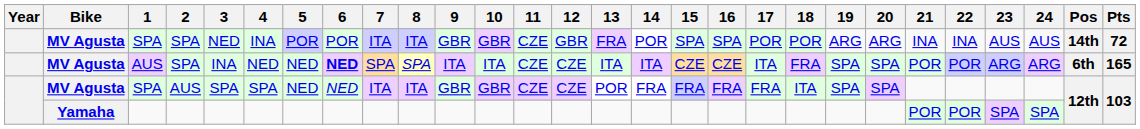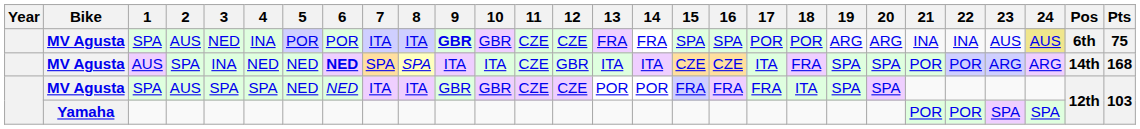(185, 41) SPA -> (185, 41) AUS
(454, 41) normal -> (455, 41) bold
(571, 41) GBR -> (572, 41) CZE
(651, 41) POR -> (652, 41) FRA
(1044, 41) no background -> (1045, 41) khaki background
(1083, 41) 14th -> (1084, 41) 6th
(1119, 41) 72 -> (1120, 41) 75
(571, 65) CZE -> (572, 65) GBR
(1083, 65) 6th -> (1084, 65) 14th
(1119, 65) 165 -> (1120, 65) 168
(651, 89) FRA -> (652, 89) POR
